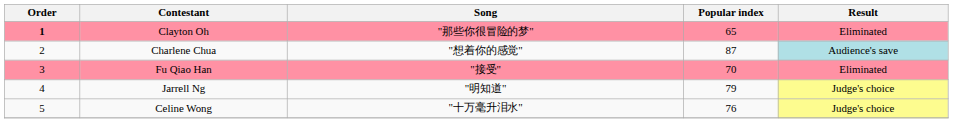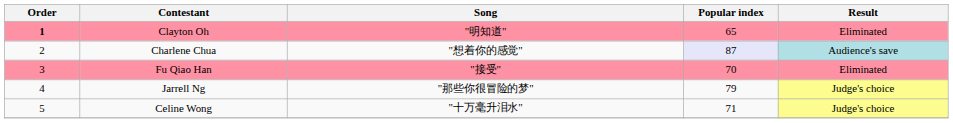(486, 31) "那些你很冒险的梦" -> (486, 31) "明知道"
(731, 50) no background -> (731, 50) lavender background
(486, 88) "明知道" -> (486, 88) "那些你很冒险的梦"
(731, 108) 76 -> (731, 108) 71
